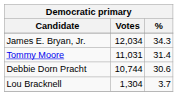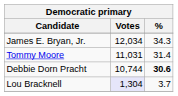(162, 69) normal -> (162, 69) bold
(131, 84) no background -> (131, 84) lavender background
